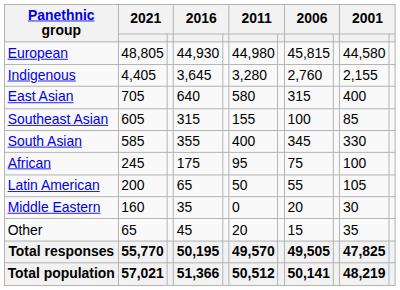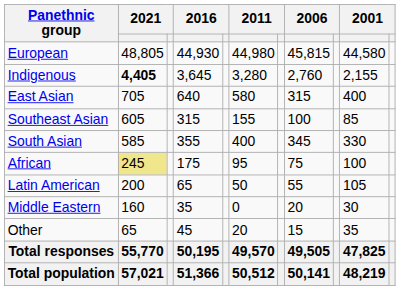(139, 75) normal -> (139, 75) bold
(133, 163) no background -> (133, 163) khaki background
